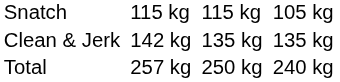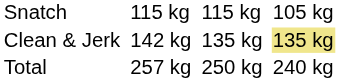(303, 40) no background -> (303, 40) khaki background
